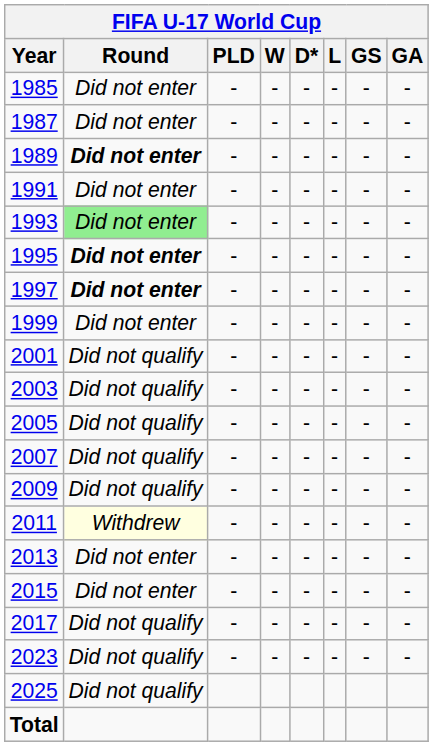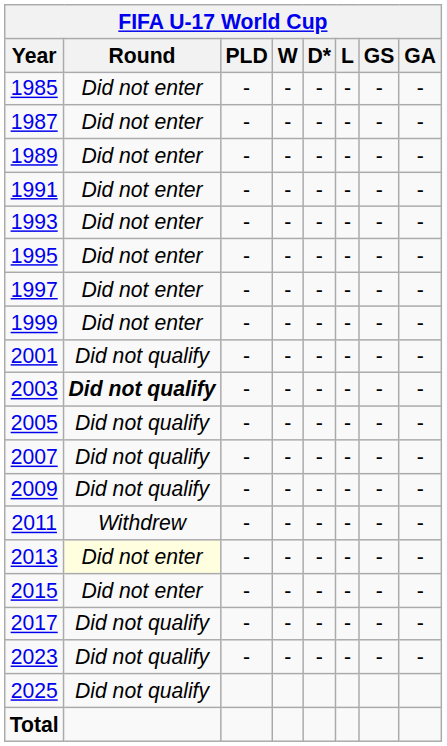(136, 156) bold -> (142, 156) normal
(136, 223) lightgreen background -> (142, 223) no background
(136, 256) bold -> (142, 256) normal
(136, 289) bold -> (142, 289) normal
(136, 390) normal -> (142, 390) bold
(136, 523) lightyellow background -> (142, 523) no background
(136, 557) no background -> (142, 557) lightyellow background
